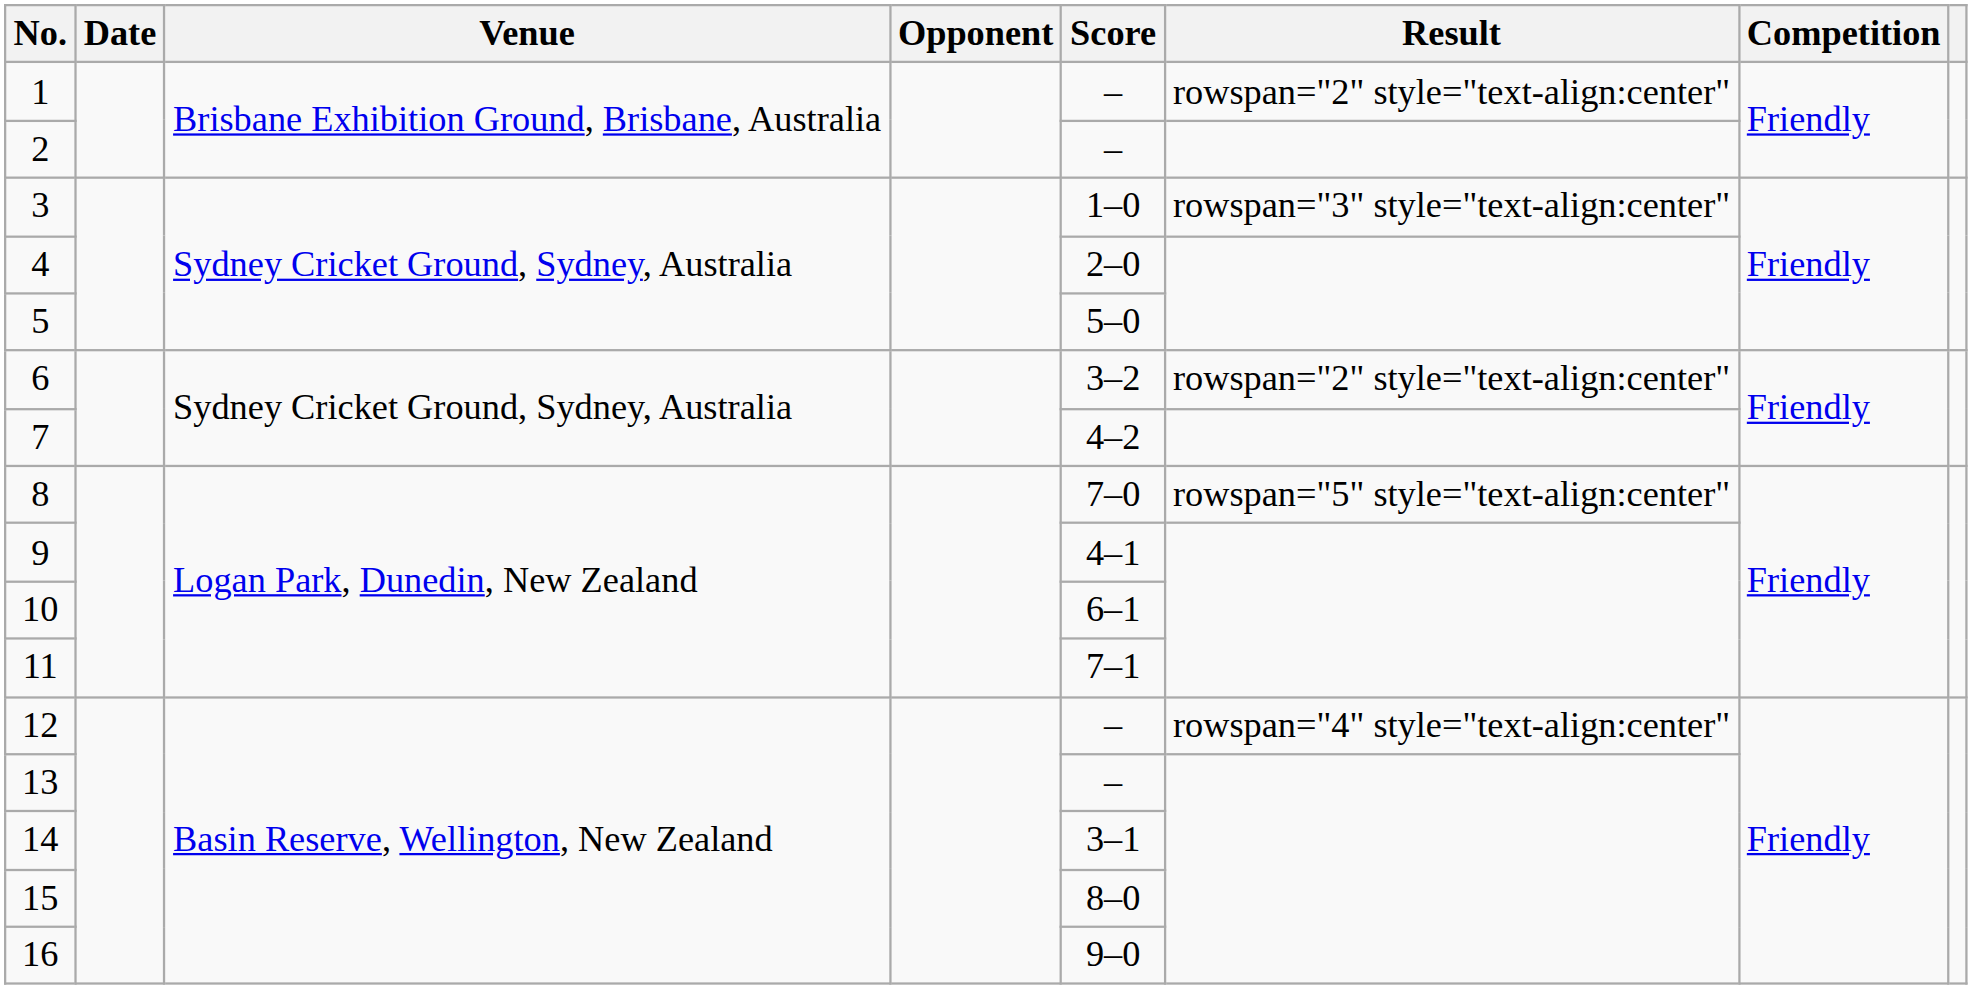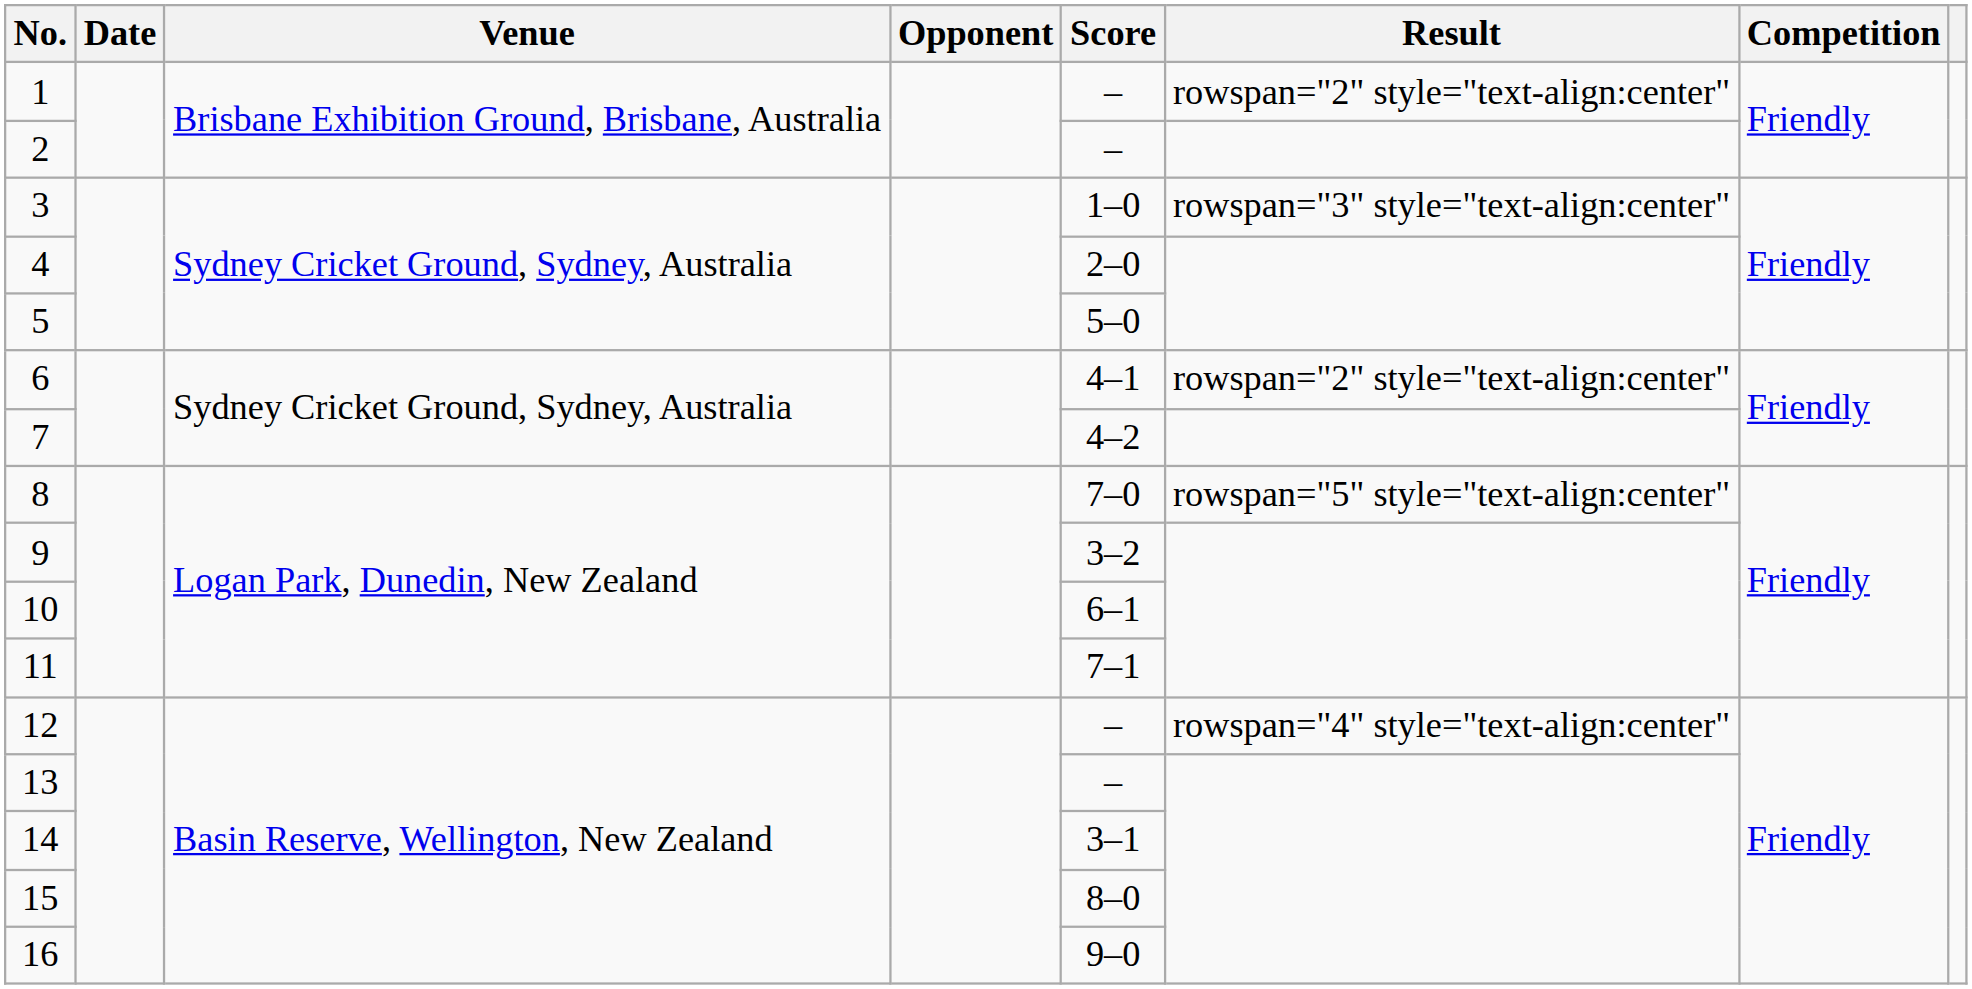(1113, 378) 3–2 -> (1113, 378) 4–1
(1113, 551) 4–1 -> (1113, 551) 3–2
